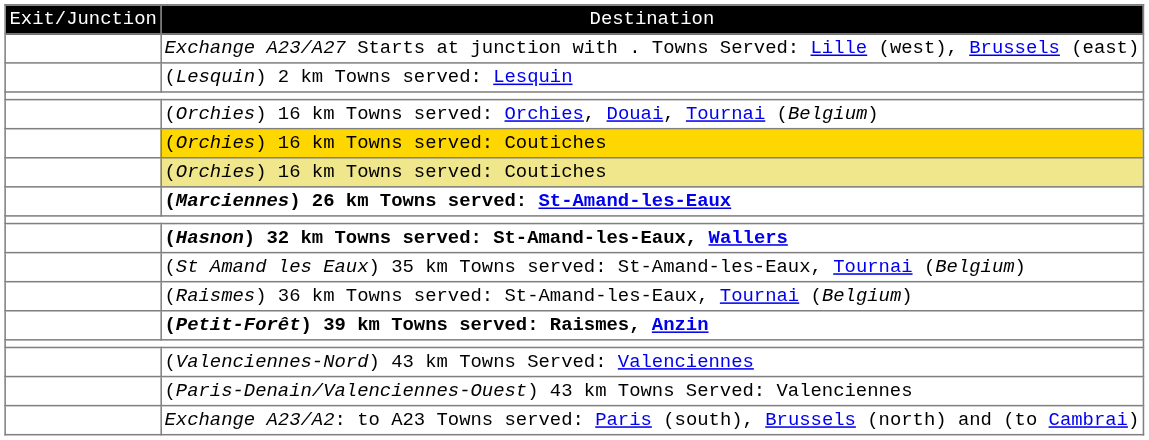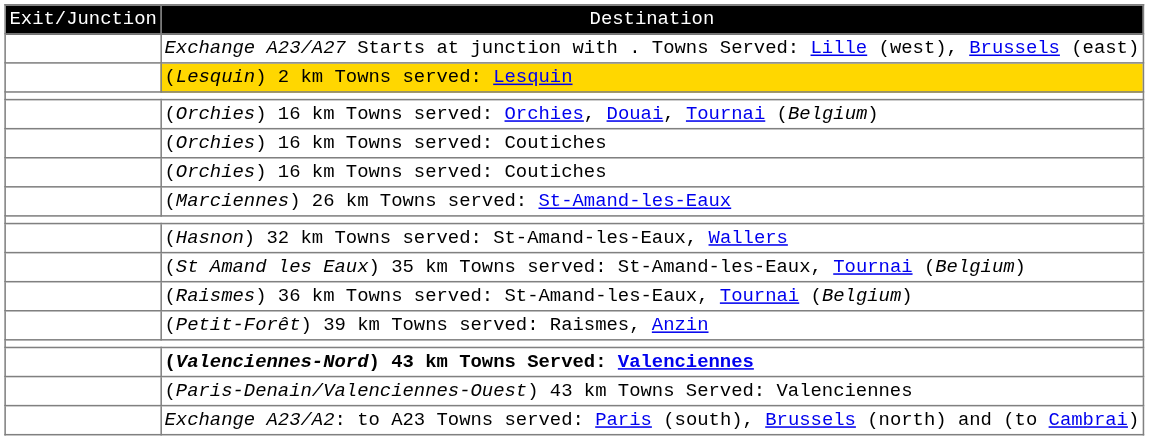(369, 77) no background -> (369, 77) gold background
(386, 143) gold background -> (386, 143) no background
(386, 172) khaki background -> (386, 172) no background
(448, 201) bold -> (448, 201) normal
(476, 238) bold -> (476, 238) normal
(437, 325) bold -> (437, 325) normal
(459, 362) normal -> (459, 362) bold
